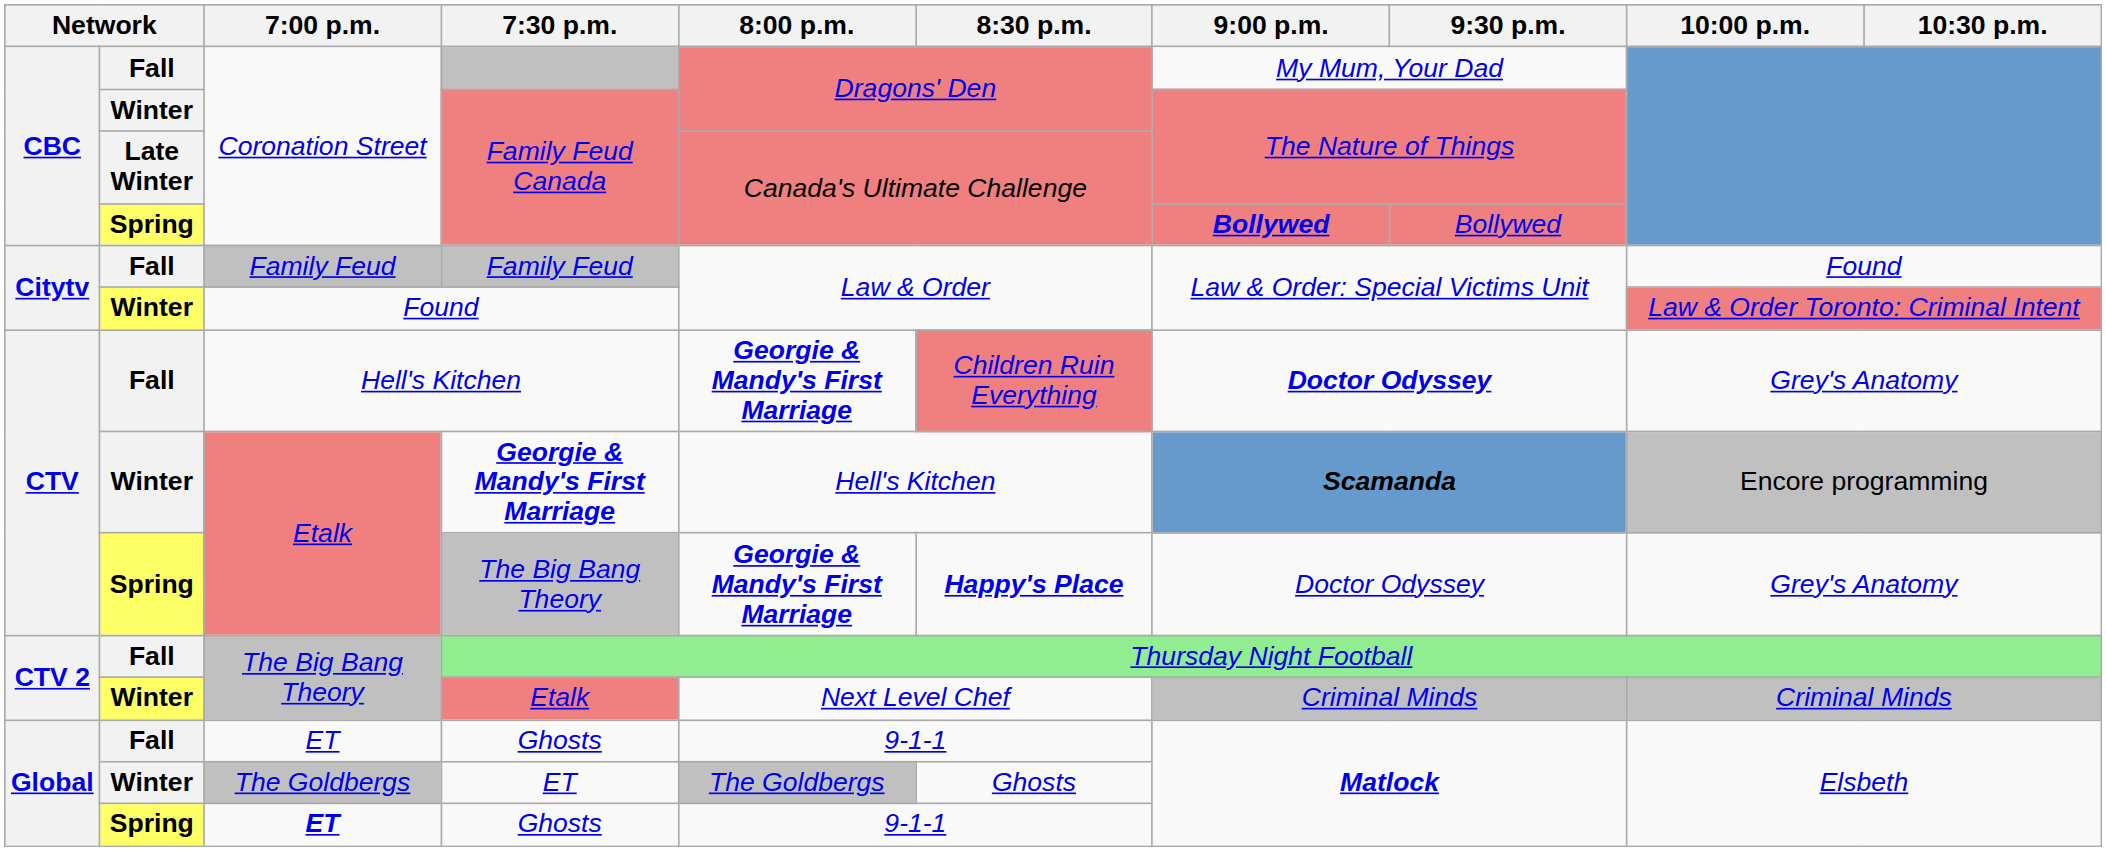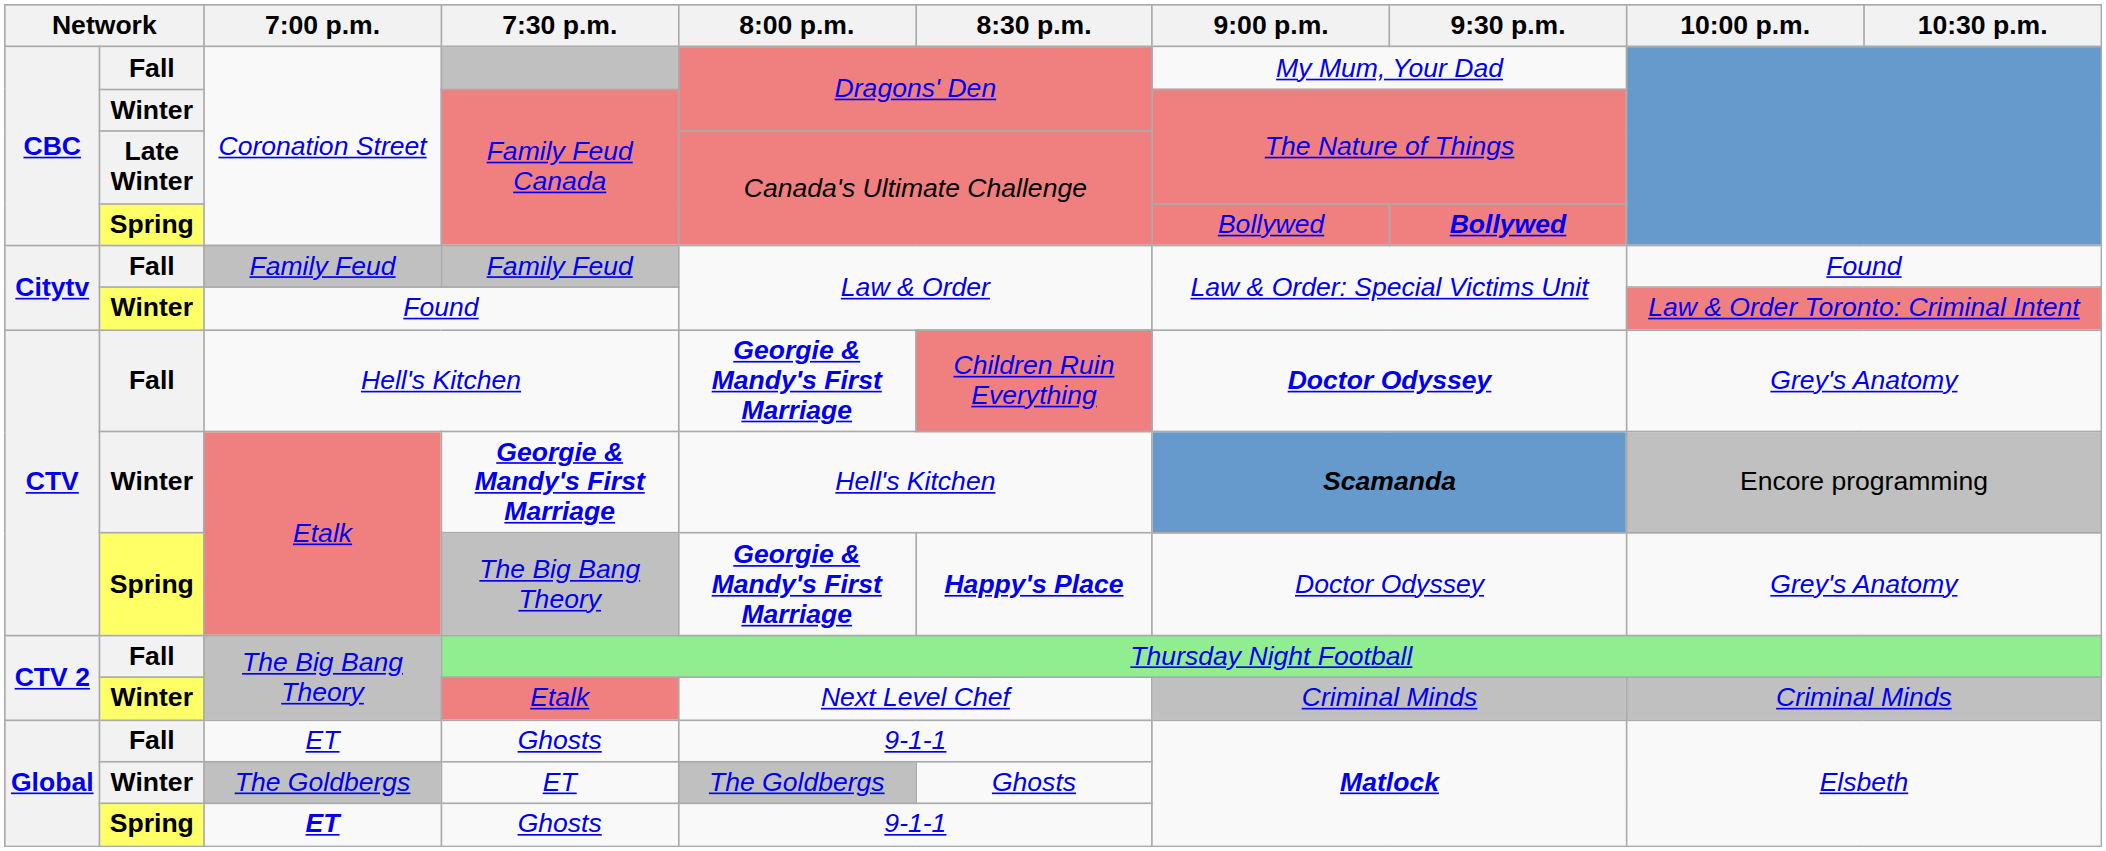(1271, 223) bold -> (1271, 223) normal
(1508, 223) normal -> (1508, 223) bold
